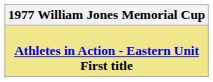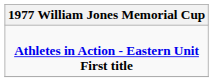(107, 58) khaki background -> (107, 58) no background
